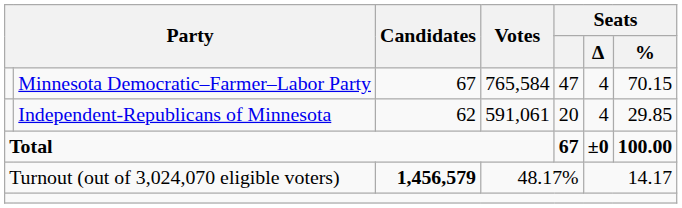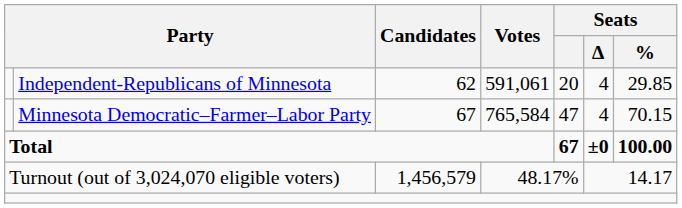rows swapped: (195, 83) <-> (175, 114)
(436, 177) bold -> (436, 177) normal
